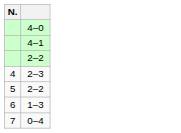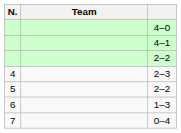+ column: (84, 12)
